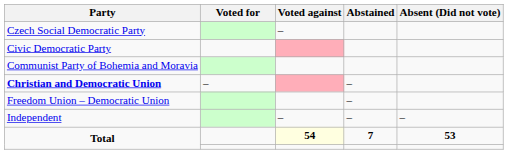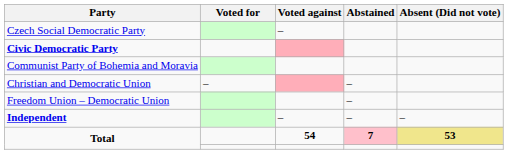(59, 48) normal -> (62, 48) bold
(84, 83) bold -> (79, 83) normal
(34, 118) normal -> (37, 118) bold
(310, 135) lightyellow background -> (310, 135) no background
(371, 135) no background -> (371, 135) pink background
(450, 135) no background -> (450, 135) khaki background
